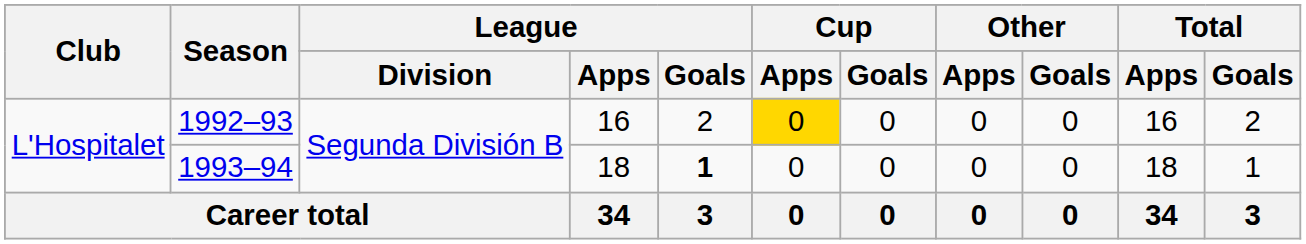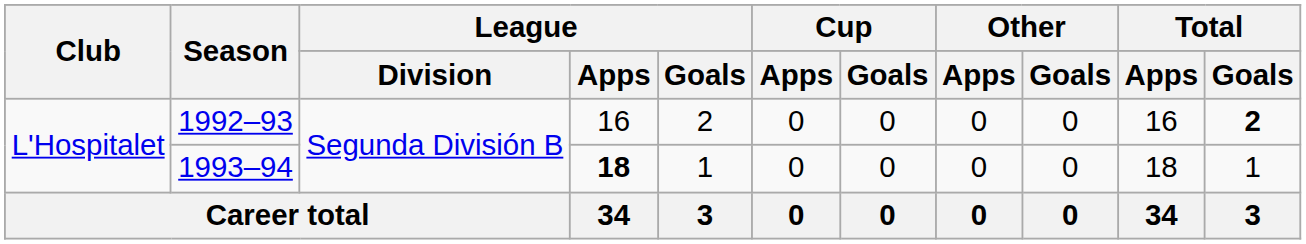(796, 121) gold background -> (796, 121) no background
(1253, 121) normal -> (1253, 121) bold
(614, 167) normal -> (614, 167) bold
(705, 167) bold -> (705, 167) normal
